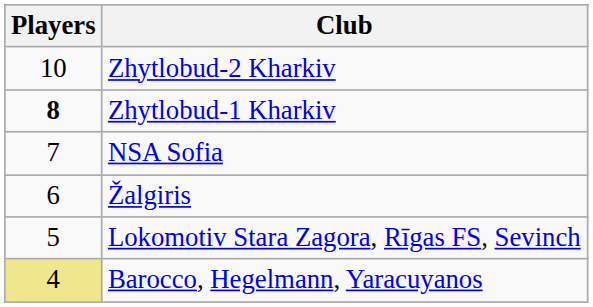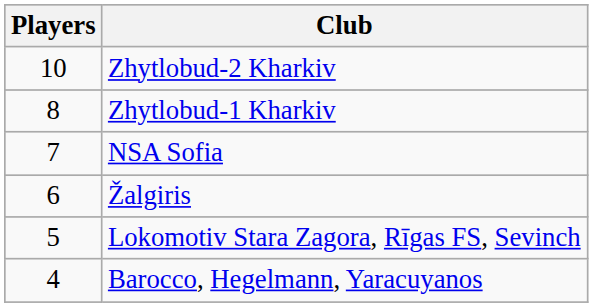(53, 110) bold -> (53, 110) normal
(53, 279) khaki background -> (53, 279) no background
